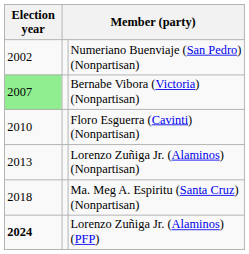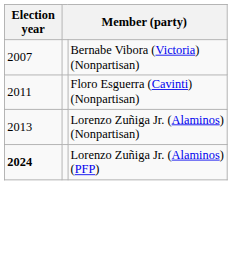- row: (156, 57)
(20, 92) lightgreen background -> (20, 57) no background
(20, 127) 2010 -> (19, 92) 2011
- row: (155, 197)
